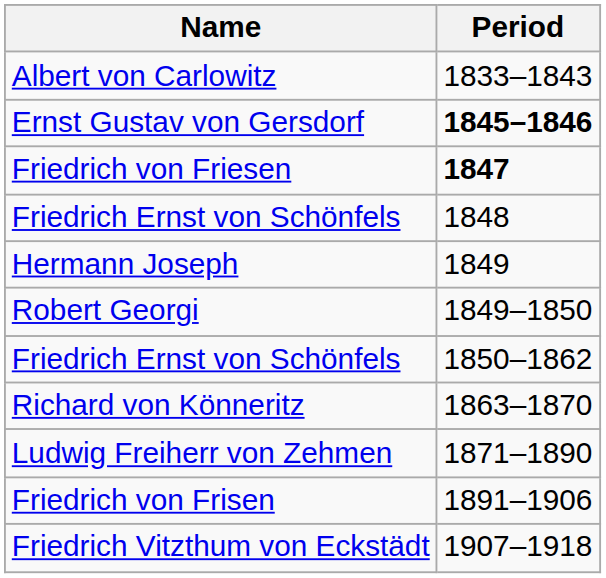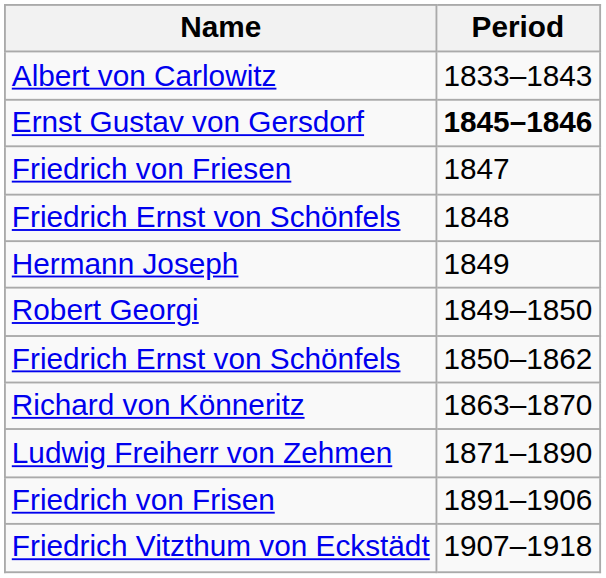(477, 169) bold -> (477, 169) normal
